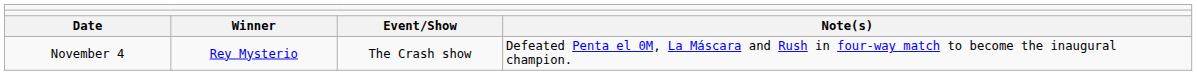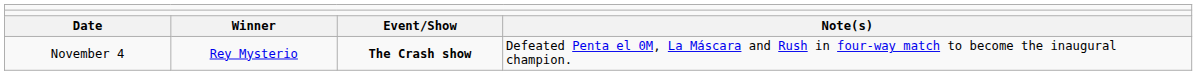(420, 53) normal -> (420, 53) bold
